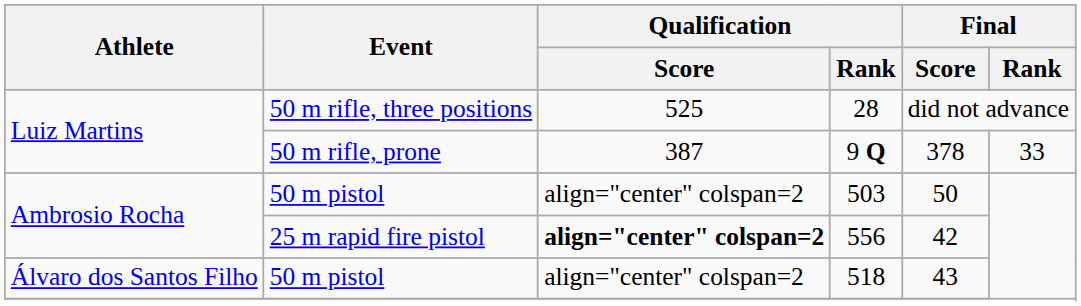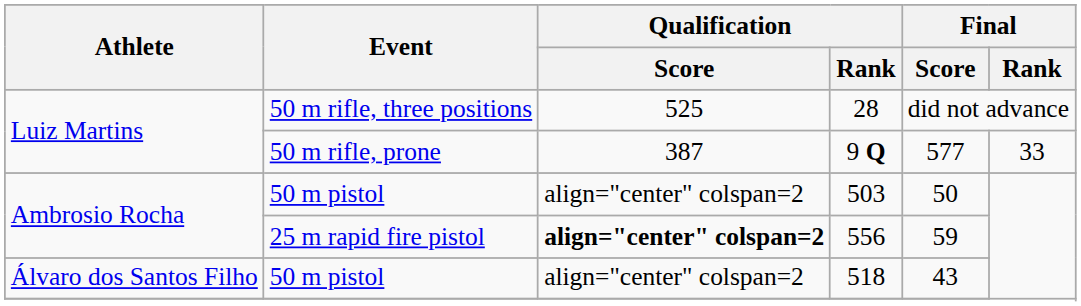(945, 152) 378 -> (945, 152) 577
(945, 236) 42 -> (945, 236) 59
